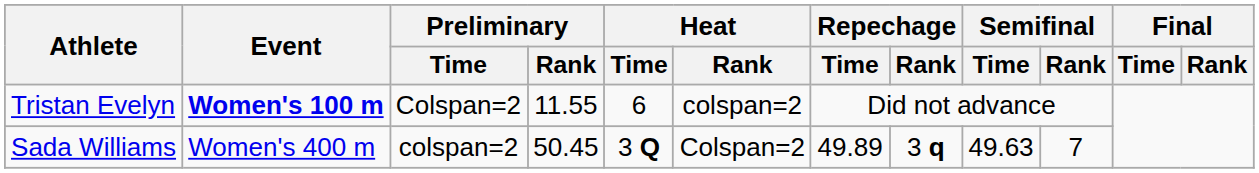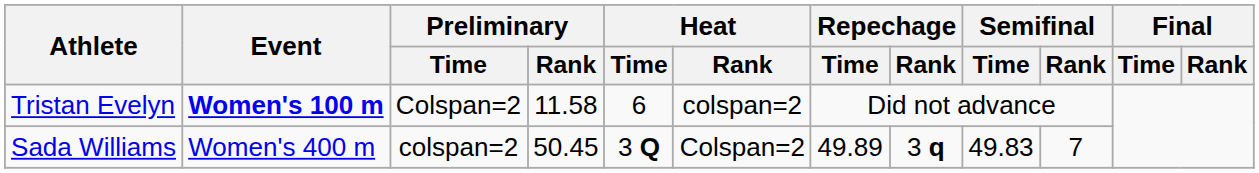(566, 106) 11.55 -> (566, 106) 11.58
(1001, 147) 49.63 -> (1001, 147) 49.83
